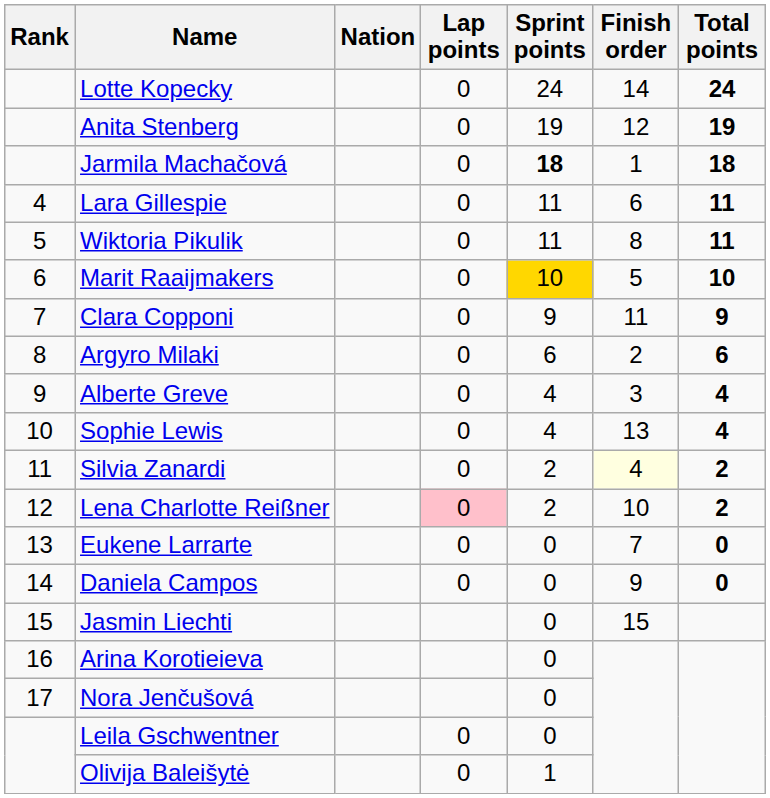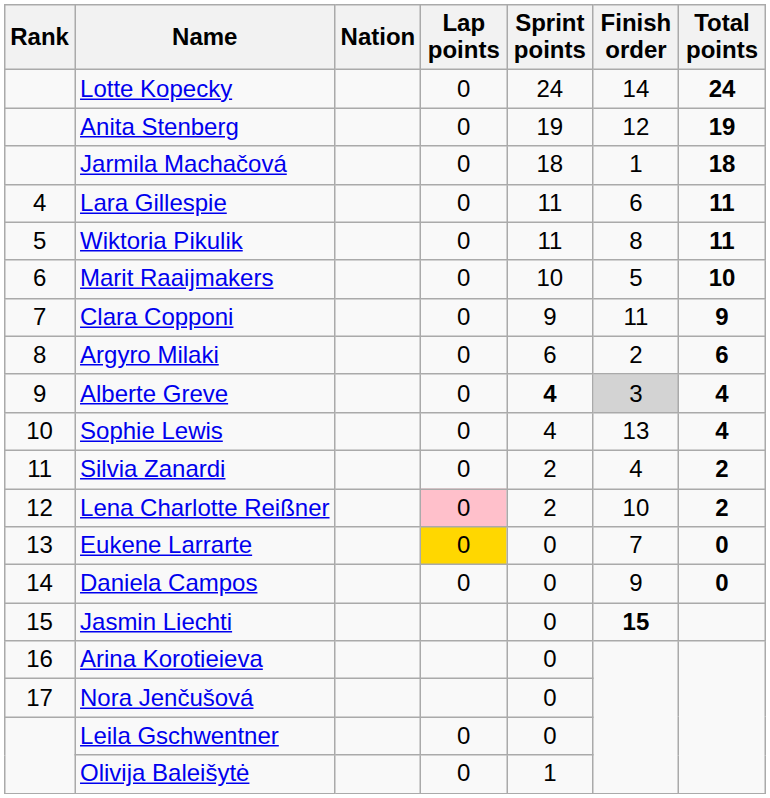(550, 164) bold -> (550, 164) normal
(550, 278) gold background -> (550, 278) no background
(550, 393) normal -> (550, 393) bold
(636, 393) no background -> (636, 393) lightgrey background
(636, 469) lightyellow background -> (636, 469) no background
(464, 545) no background -> (464, 545) gold background
(636, 621) normal -> (636, 621) bold
